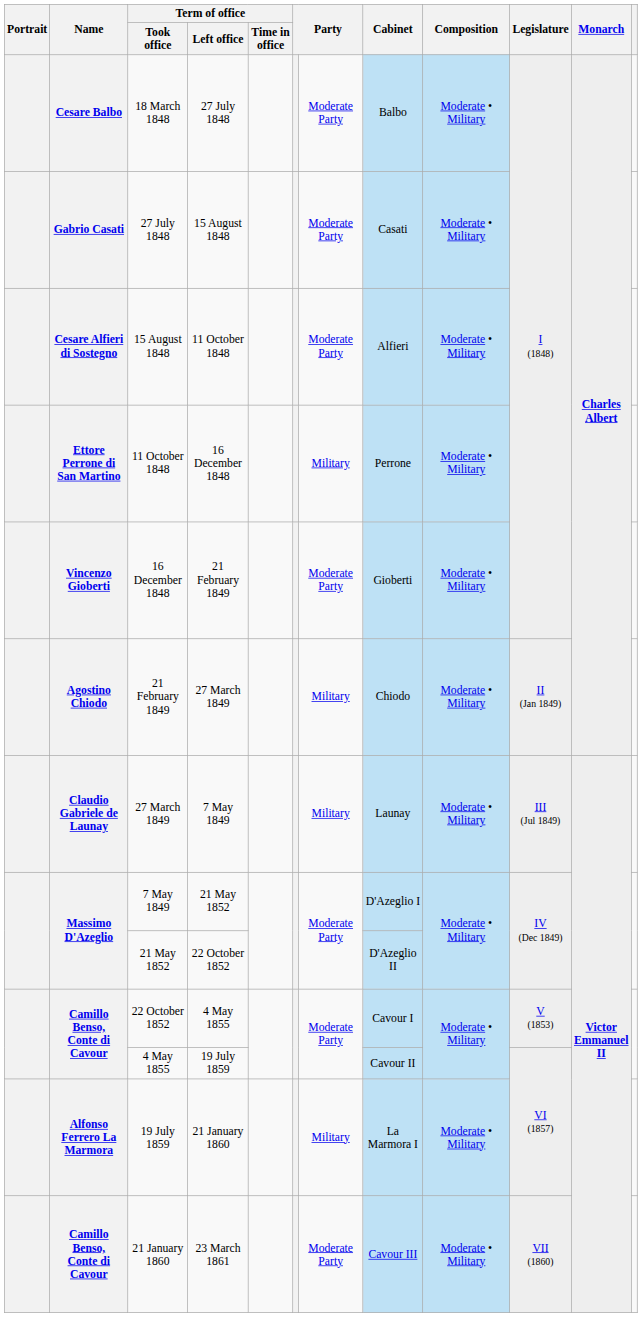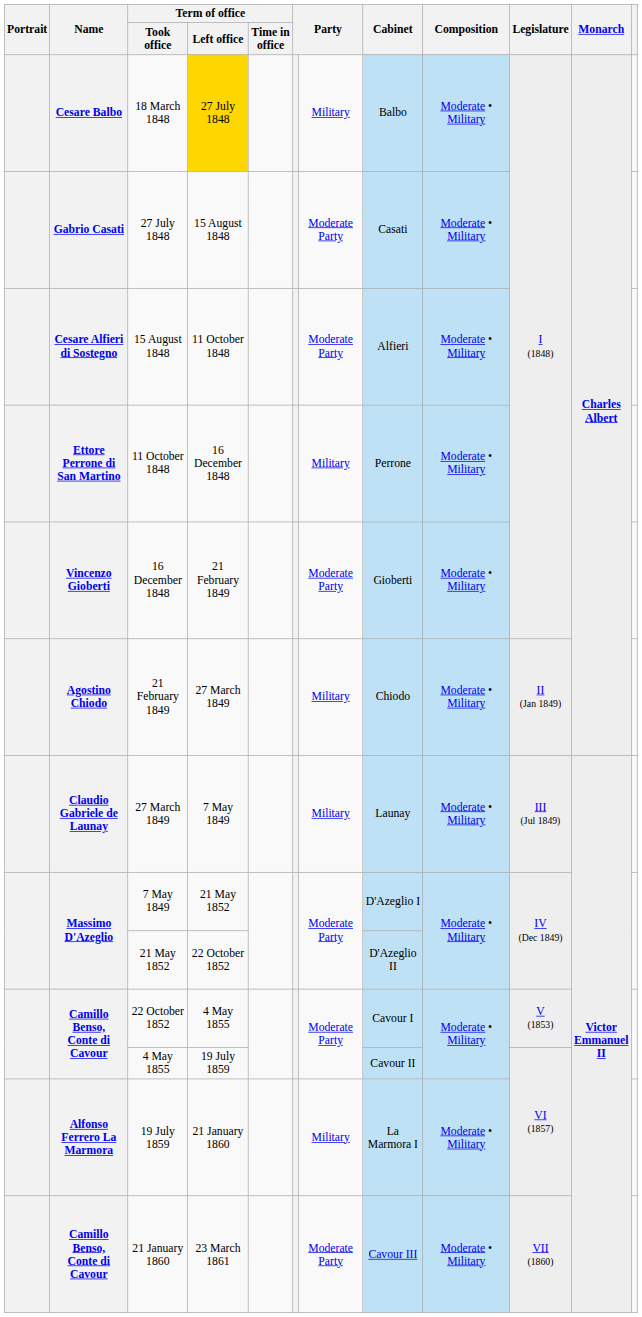(218, 113) no background -> (218, 113) gold background
(331, 113) Moderate Party -> (331, 113) Military
